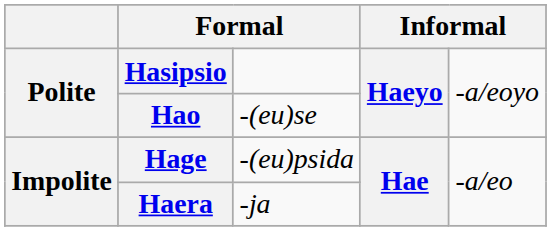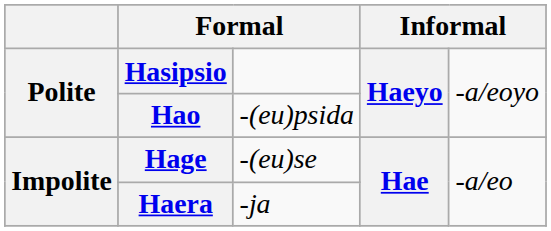(278, 114) -(eu)se -> (297, 114) -(eu)psida
(297, 159) -(eu)psida -> (278, 159) -(eu)se
